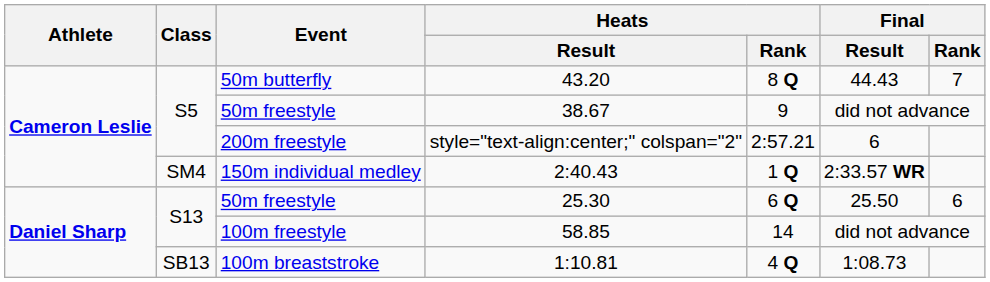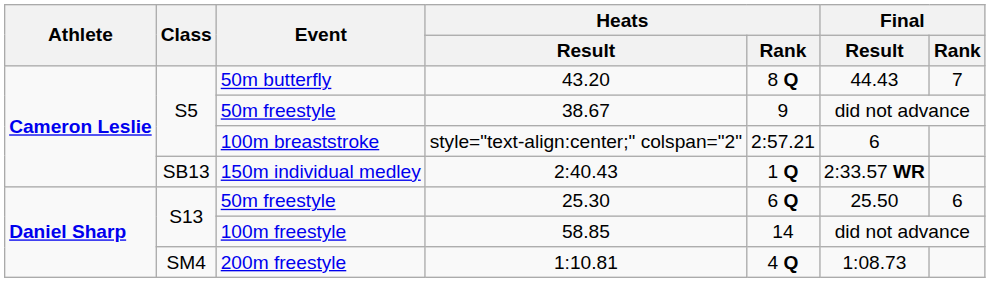(283, 141) 200m freestyle -> (300, 141) 100m breaststroke
(186, 171) SM4 -> (186, 171) SB13
(186, 262) SB13 -> (186, 262) SM4
(300, 262) 100m breaststroke -> (283, 262) 200m freestyle
